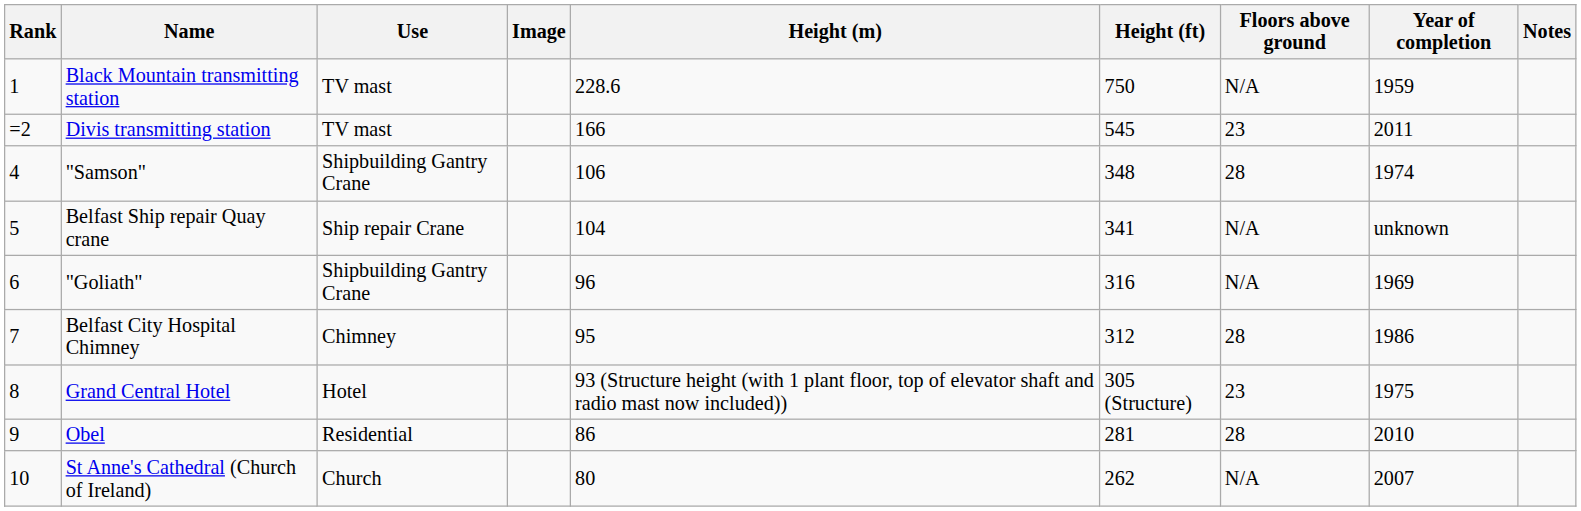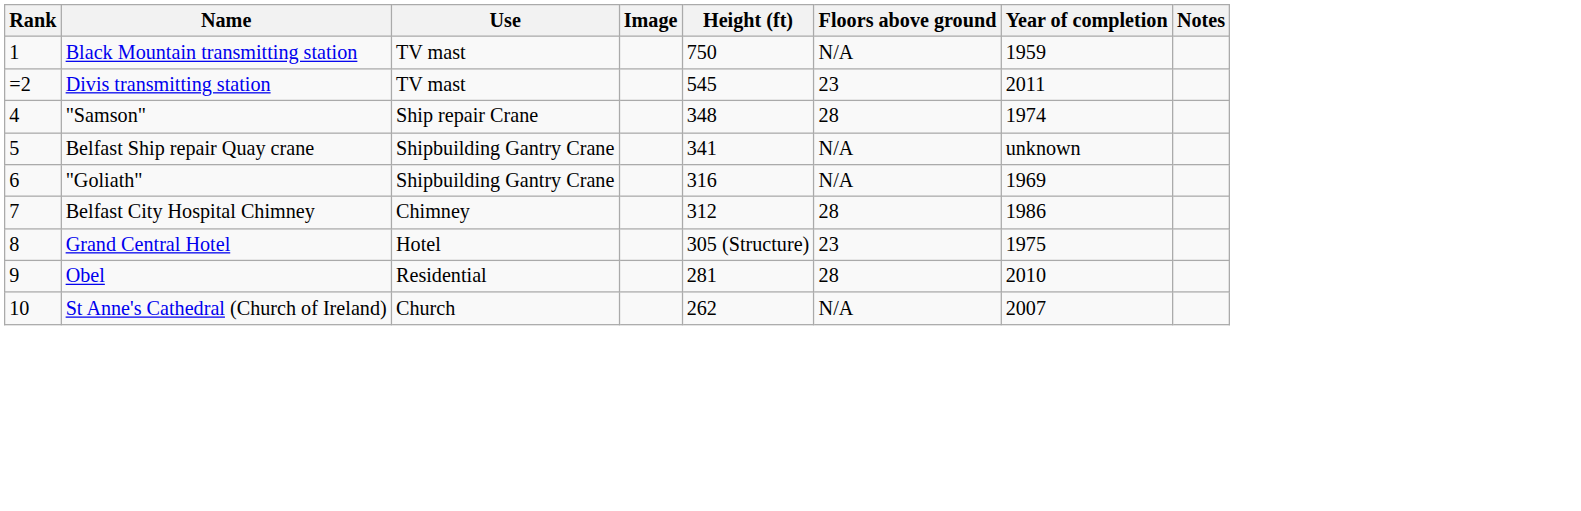- column: (835, 31)
(405, 173) Shipbuilding Gantry Crane -> (467, 116) Ship repair Crane
(393, 227) Ship repair Crane -> (505, 148) Shipbuilding Gantry Crane
